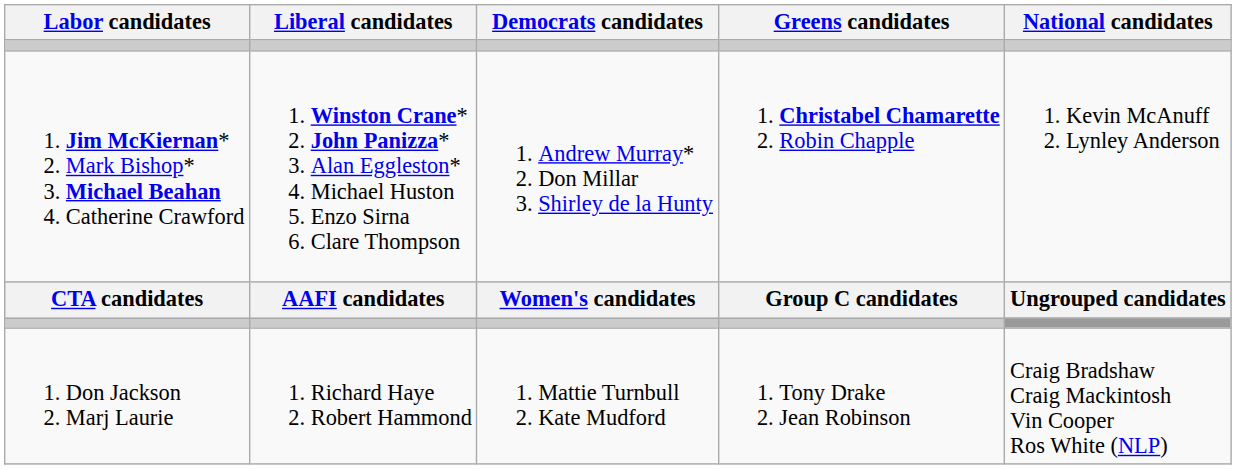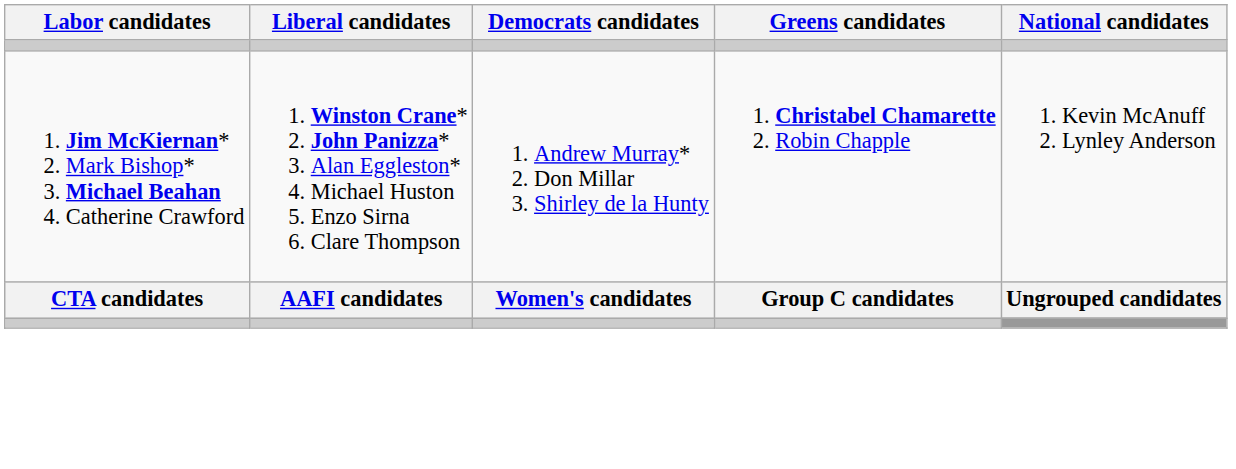- row: (127, 406)
